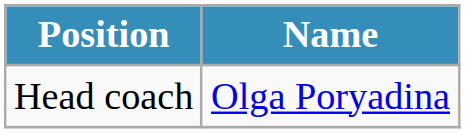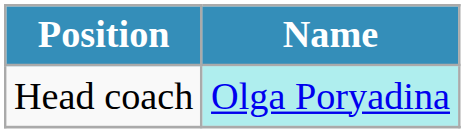(331, 95) no background -> (331, 95) paleturquoise background
